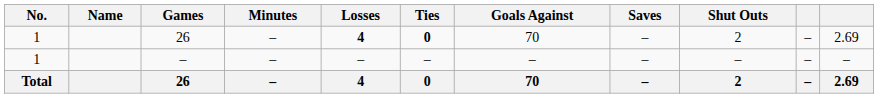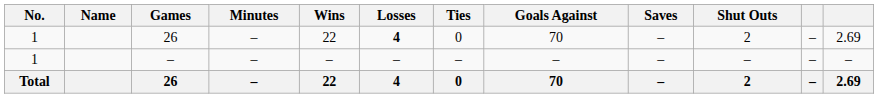+ column: (329, 15)
(427, 37) bold -> (458, 37) normal
